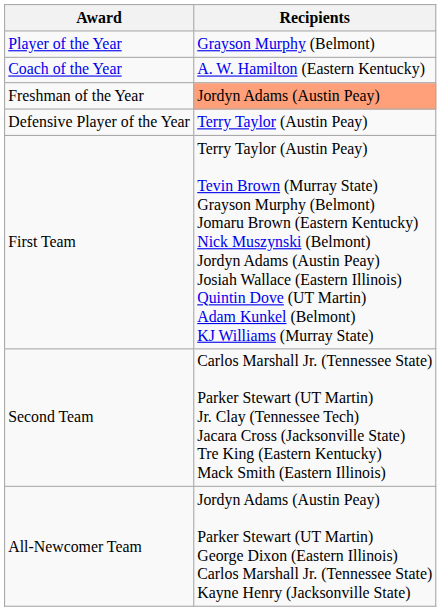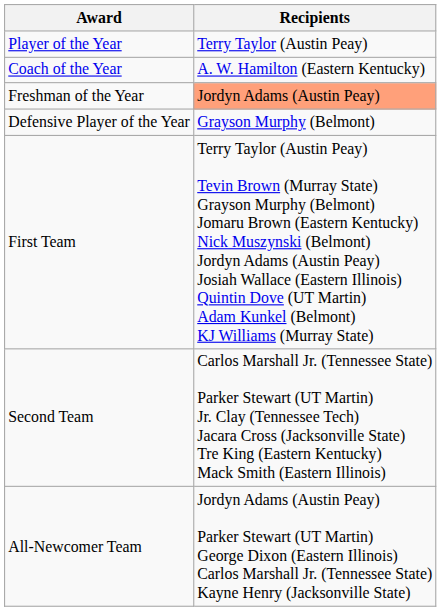(286, 44) Grayson Murphy (Belmont) -> (282, 44) Terry Taylor (Austin Peay)
(282, 122) Terry Taylor (Austin Peay) -> (286, 122) Grayson Murphy (Belmont)
